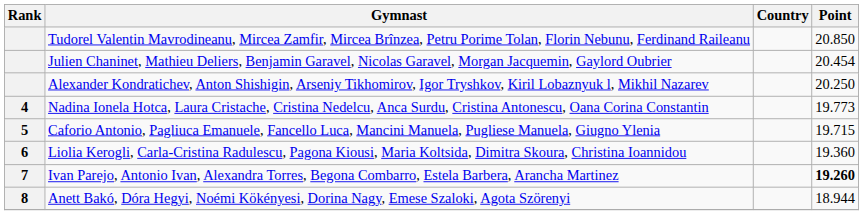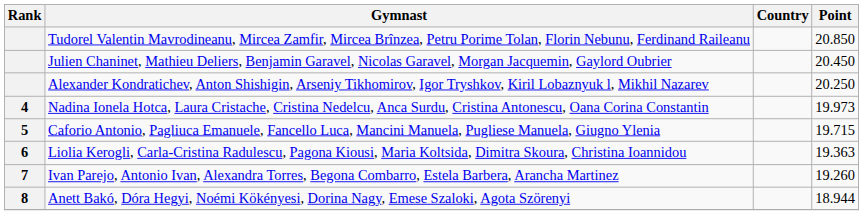(835, 61) 20.454 -> (835, 61) 20.450
(835, 107) 19.773 -> (835, 107) 19.973
(835, 152) 19.360 -> (835, 152) 19.363
(835, 175) bold -> (835, 175) normal
